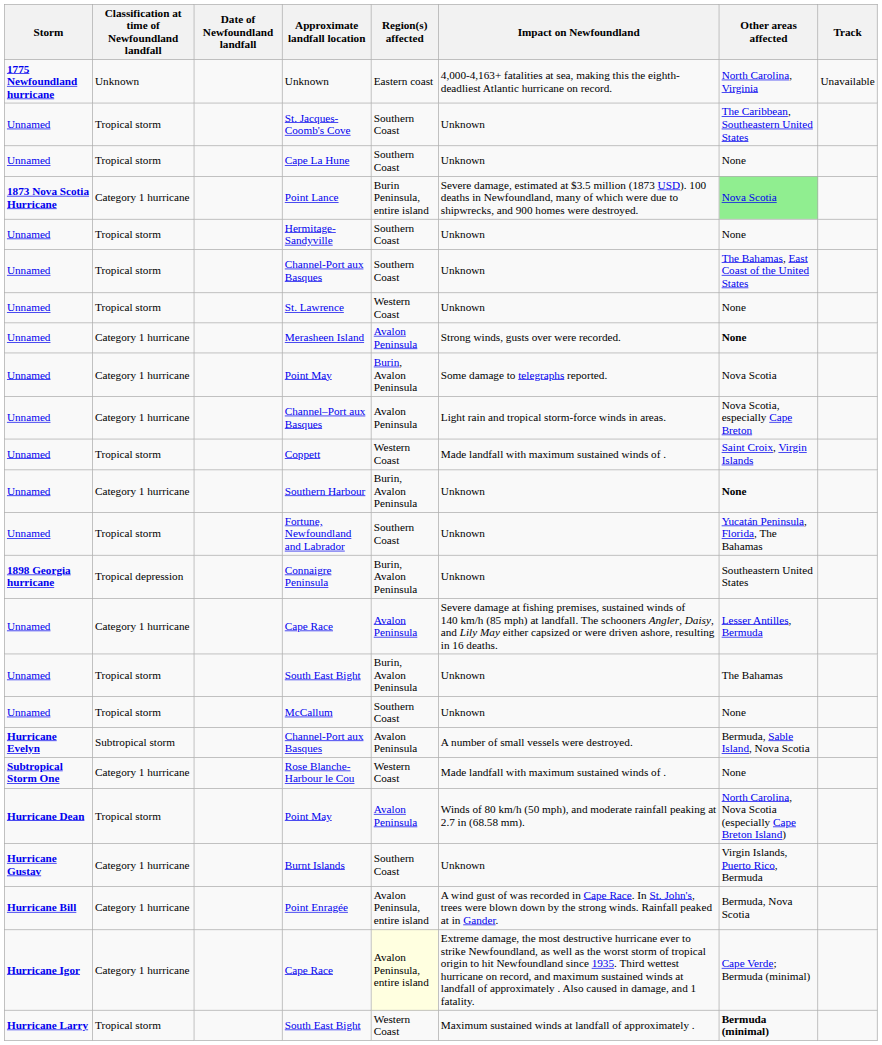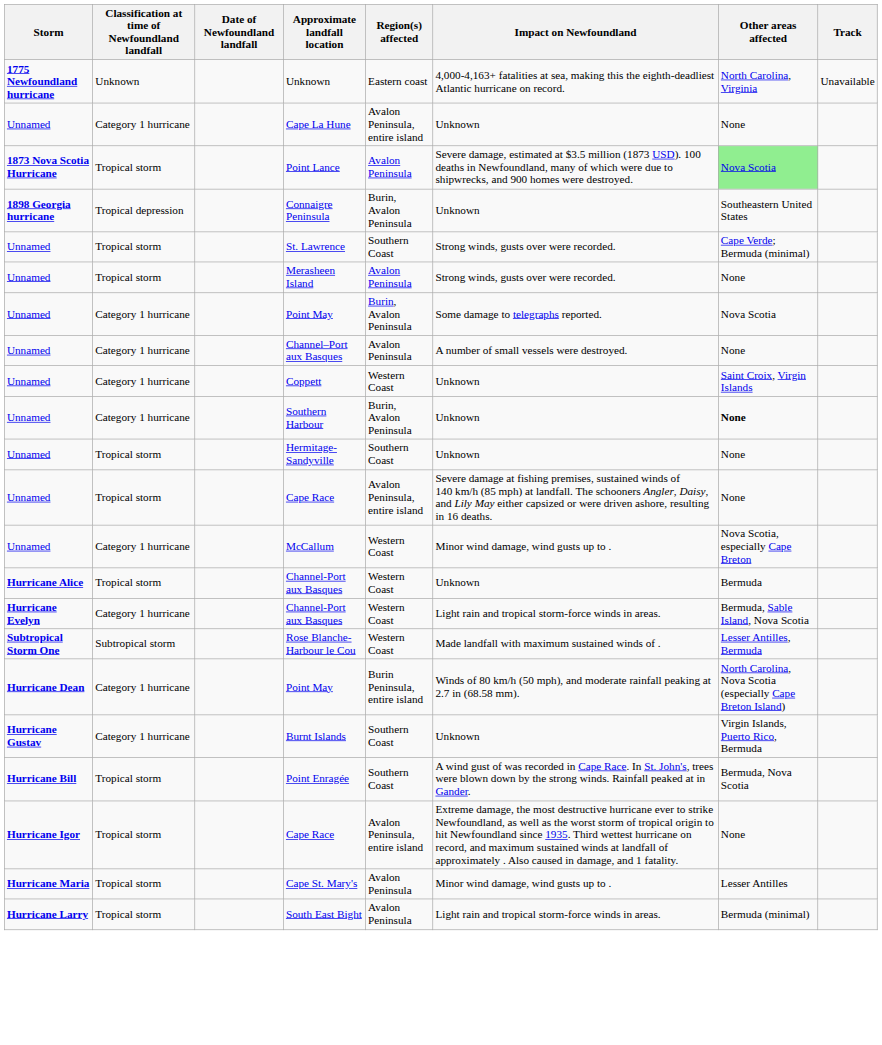- row: (29, 124)
(128, 161) Tropical storm -> (143, 124) Category 1 hurricane
(394, 161) Southern Coast -> (396, 124) Avalon Peninsula, entire island
(142, 197) Category 1 hurricane -> (128, 167) Tropical storm
(401, 197) Burin Peninsula, entire island -> (390, 167) Avalon Peninsula
rows swapped: (29, 234) <-> (39, 577)
- row: (29, 271)
(392, 307) Western Coast -> (388, 247) Southern Coast
(463, 307) Unknown -> (525, 247) Strong winds, gusts over were recorded.
(734, 307) None -> (765, 247) Cape Verde; Bermuda (minimal)
(142, 338) Category 1 hurricane -> (128, 277) Tropical storm
(734, 338) bold -> (733, 277) normal
(553, 417) Light rain and tropical storm-force winds in areas. -> (531, 350) A number of small vessels were destroyed.
(757, 417) Nova Scotia, especially Cape Breton -> (733, 350) None
(128, 454) Tropical storm -> (143, 381) Category 1 hurricane
(553, 454) Made landfall with maximum sustained winds of . -> (458, 381) Unknown
- row: (29, 534)
(142, 626) Category 1 hurricane -> (128, 497) Tropical storm
(396, 626) Avalon Peninsula -> (396, 497) Avalon Peninsula, entire island
(756, 626) Lesser Antilles, Bermuda -> (733, 497) None
- row: (29, 675)
(128, 712) Tropical storm -> (143, 546) Category 1 hurricane
(394, 712) Southern Coast -> (386, 546) Western Coast
(463, 712) Unknown -> (523, 546) Minor wind damage, wind gusts up to .
(734, 712) None -> (756, 546) Nova Scotia, especially Cape Breton
+ row: (45, 583)
(135, 742) Subtropical storm -> (143, 613) Category 1 hurricane
(396, 742) Avalon Peninsula -> (386, 613) Western Coast
(537, 742) A number of small vessels were destroyed. -> (548, 613) Light rain and tropical storm-force winds in areas.
(142, 772) Category 1 hurricane -> (135, 644) Subtropical storm
(734, 772) None -> (756, 644) Lesser Antilles, Bermuda
(128, 815) Tropical storm -> (143, 687) Category 1 hurricane
(396, 815) Avalon Peninsula -> (396, 687) Burin Peninsula, entire island
(142, 908) Category 1 hurricane -> (128, 779) Tropical storm
(401, 908) Avalon Peninsula, entire island -> (388, 779) Southern Coast
(142, 970) Category 1 hurricane -> (128, 834) Tropical storm
(401, 970) lightyellow background -> (396, 834) no background
(766, 970) Cape Verde; Bermuda (minimal) -> (733, 834) None
+ row: (48, 884)
(392, 1025) Western Coast -> (390, 914) Avalon Peninsula
(568, 1025) Maximum sustained winds at landfall of approximately . -> (548, 914) Light rain and tropical storm-force winds in areas.
(745, 1025) bold -> (765, 914) normal
